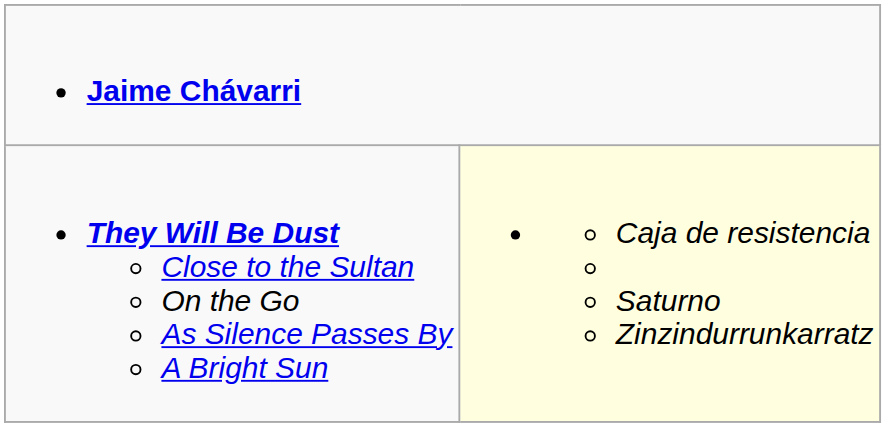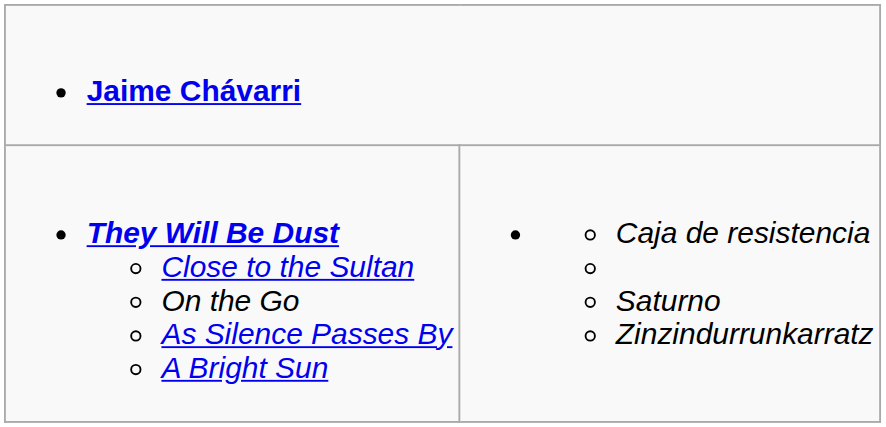(670, 284) lightyellow background -> (670, 284) no background
